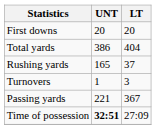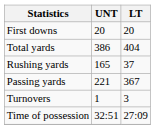rows swapped: (36, 98) <-> (29, 81)
(107, 115) bold -> (106, 115) normal
